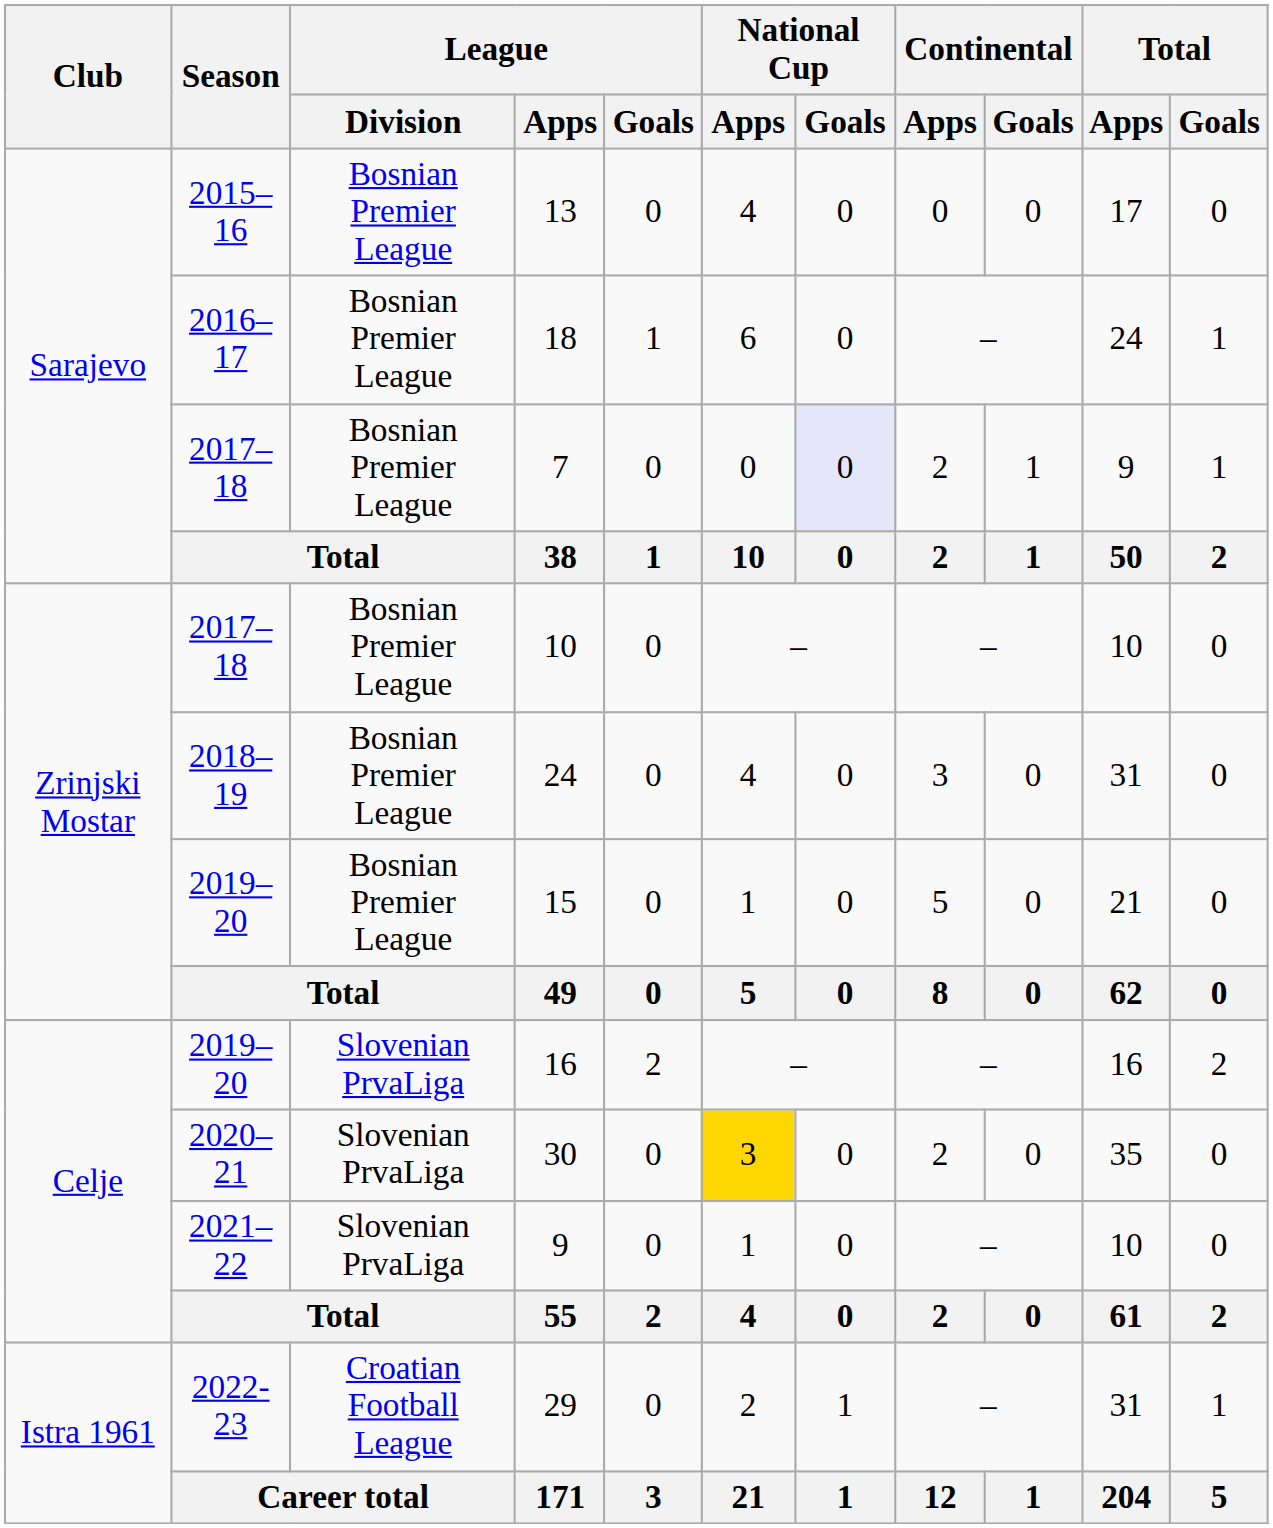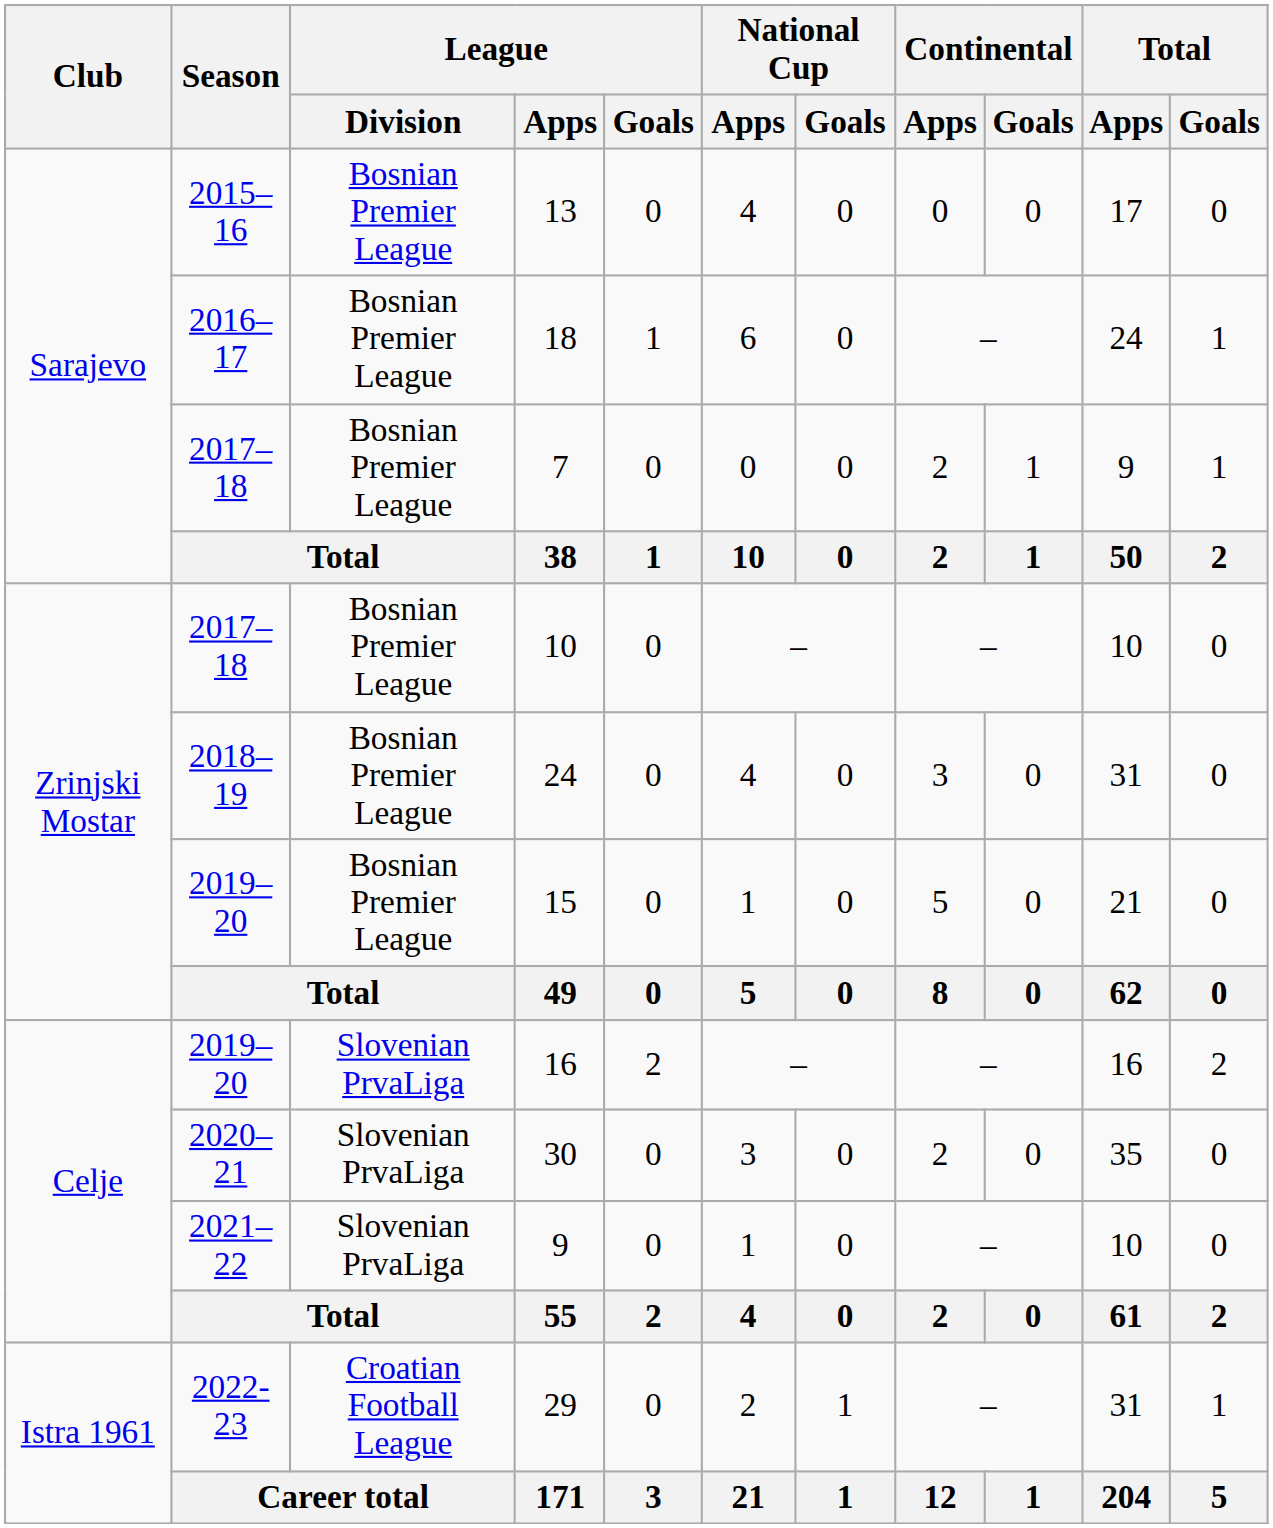(845, 466) lavender background -> (845, 466) no background
(748, 1154) gold background -> (748, 1154) no background
